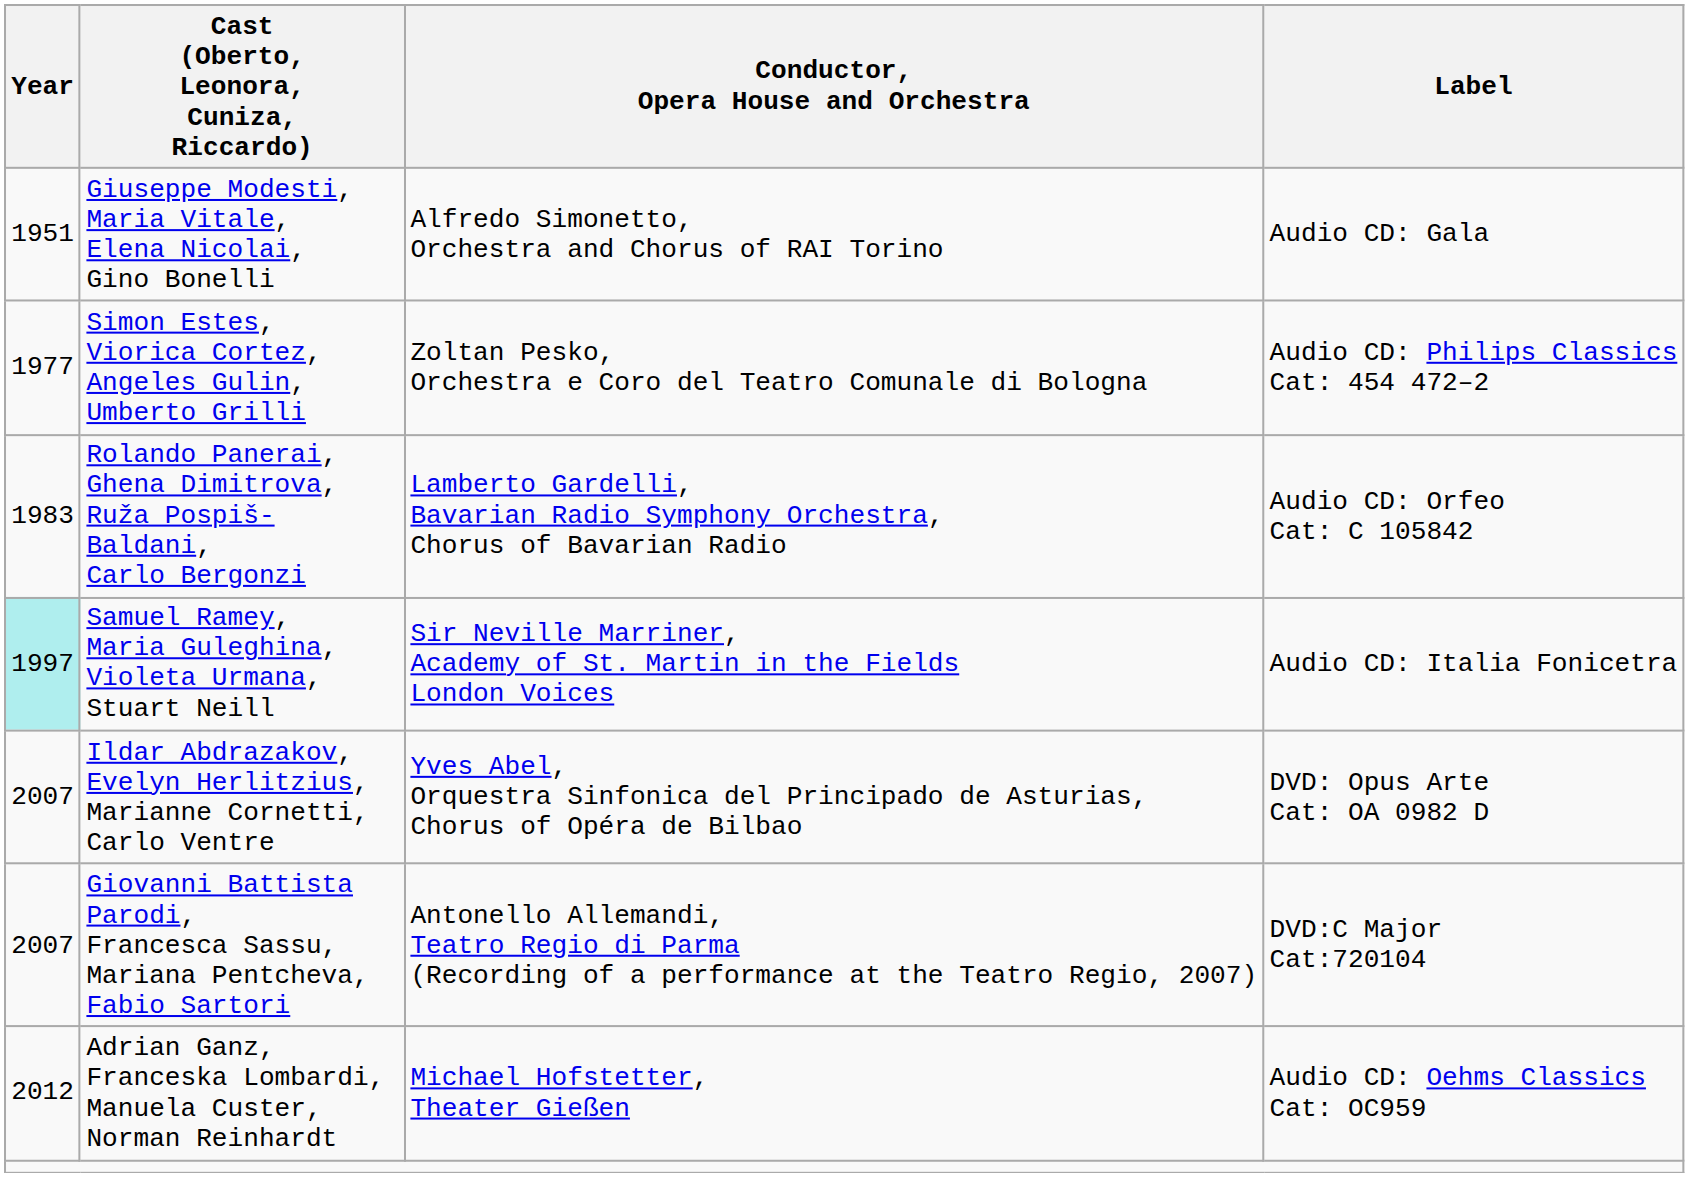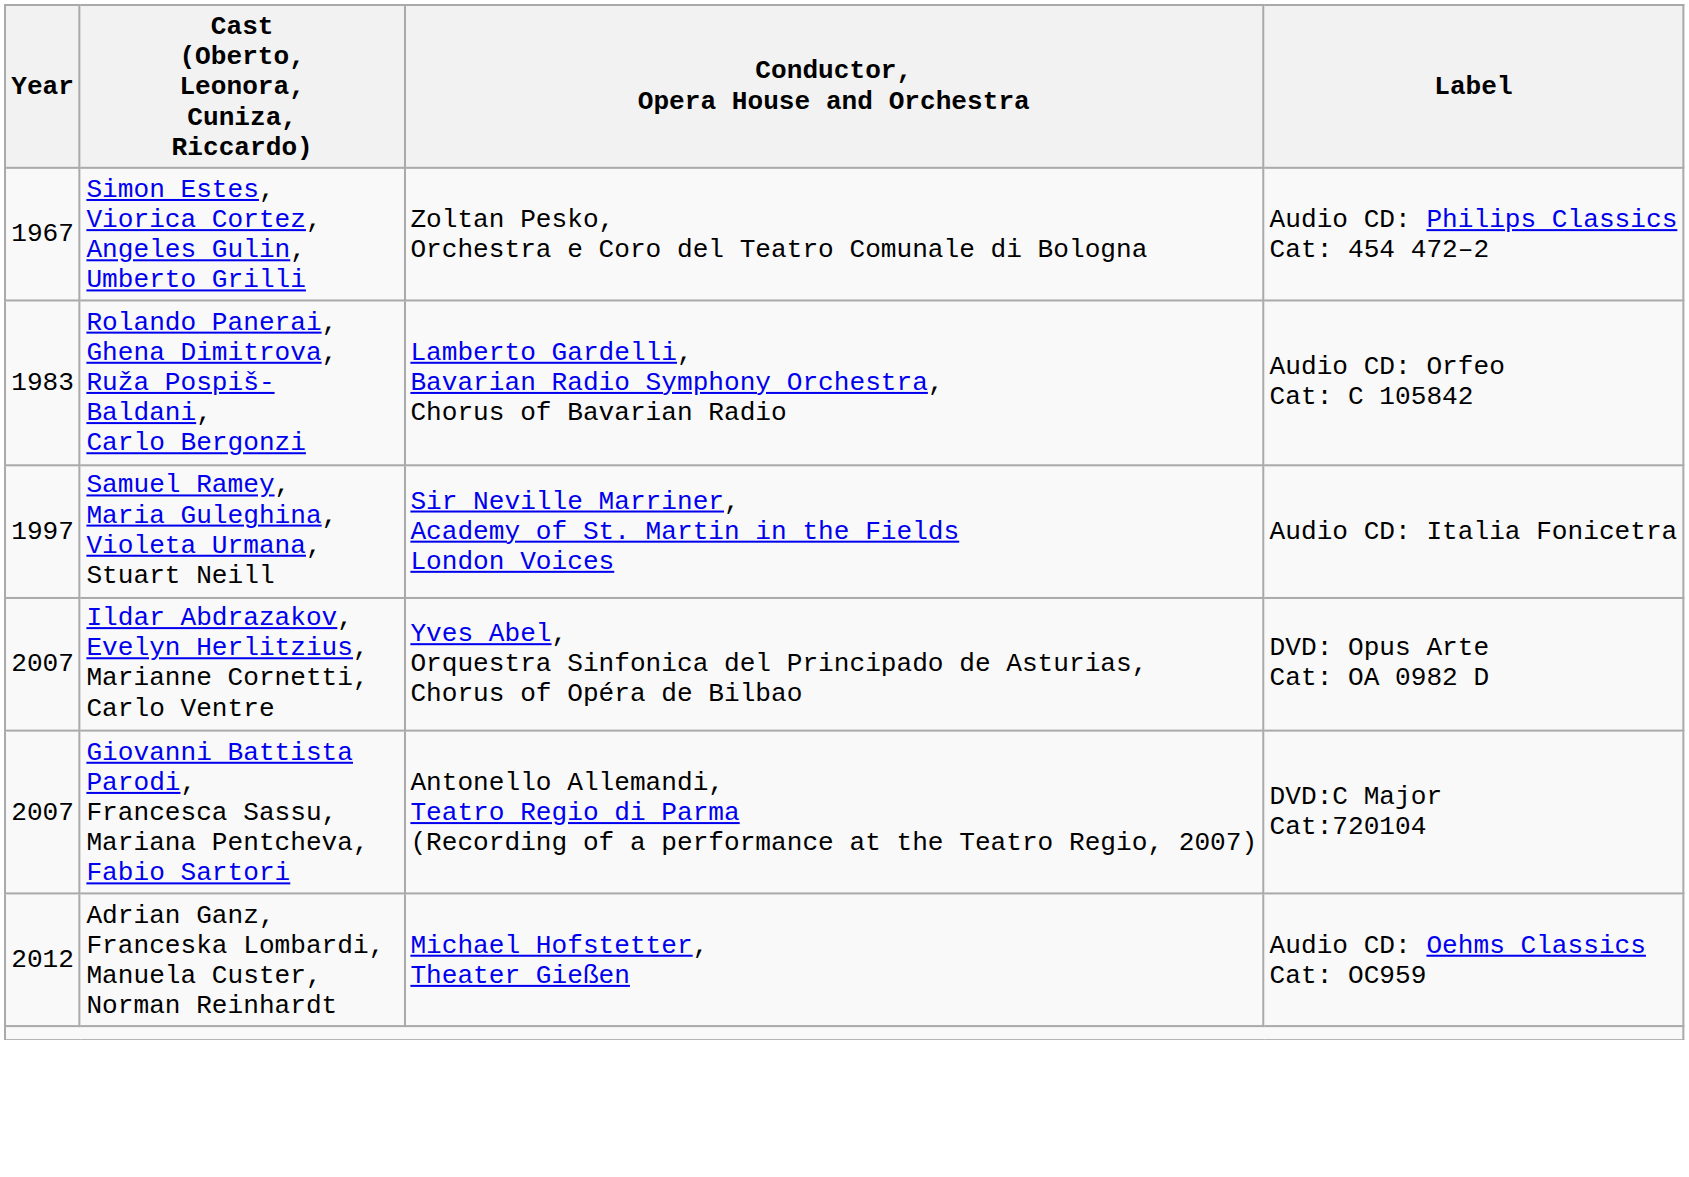- row: (220, 235)
(43, 368) 1977 -> (43, 235) 1967
(43, 664) paleturquoise background -> (43, 531) no background
